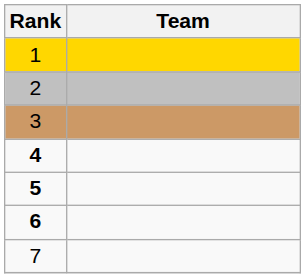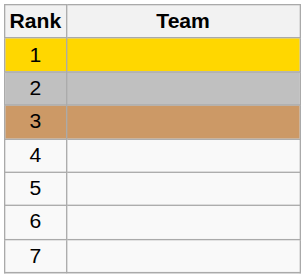(35, 155) bold -> (35, 155) normal
(35, 188) bold -> (35, 188) normal
(35, 222) bold -> (35, 222) normal
